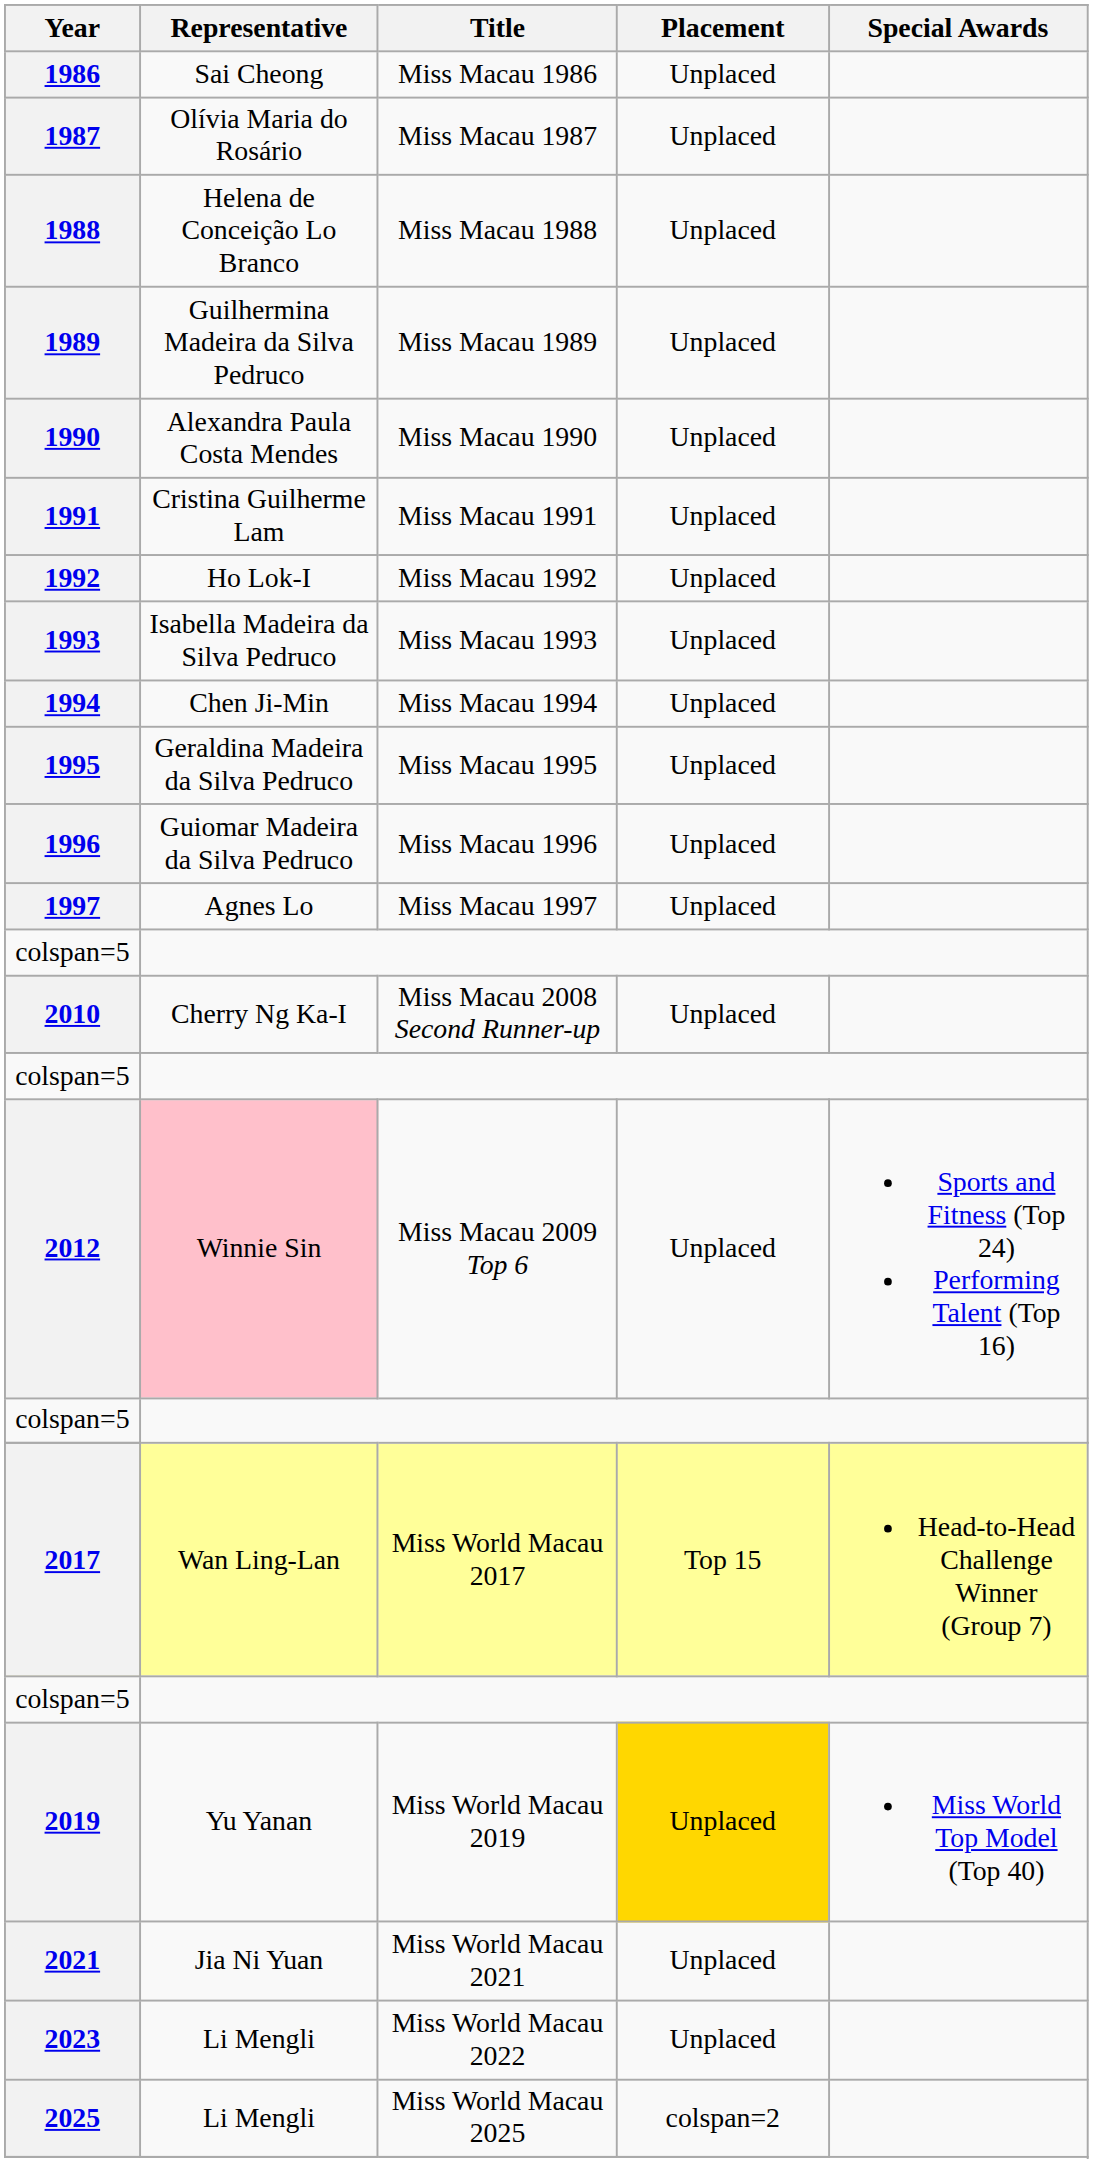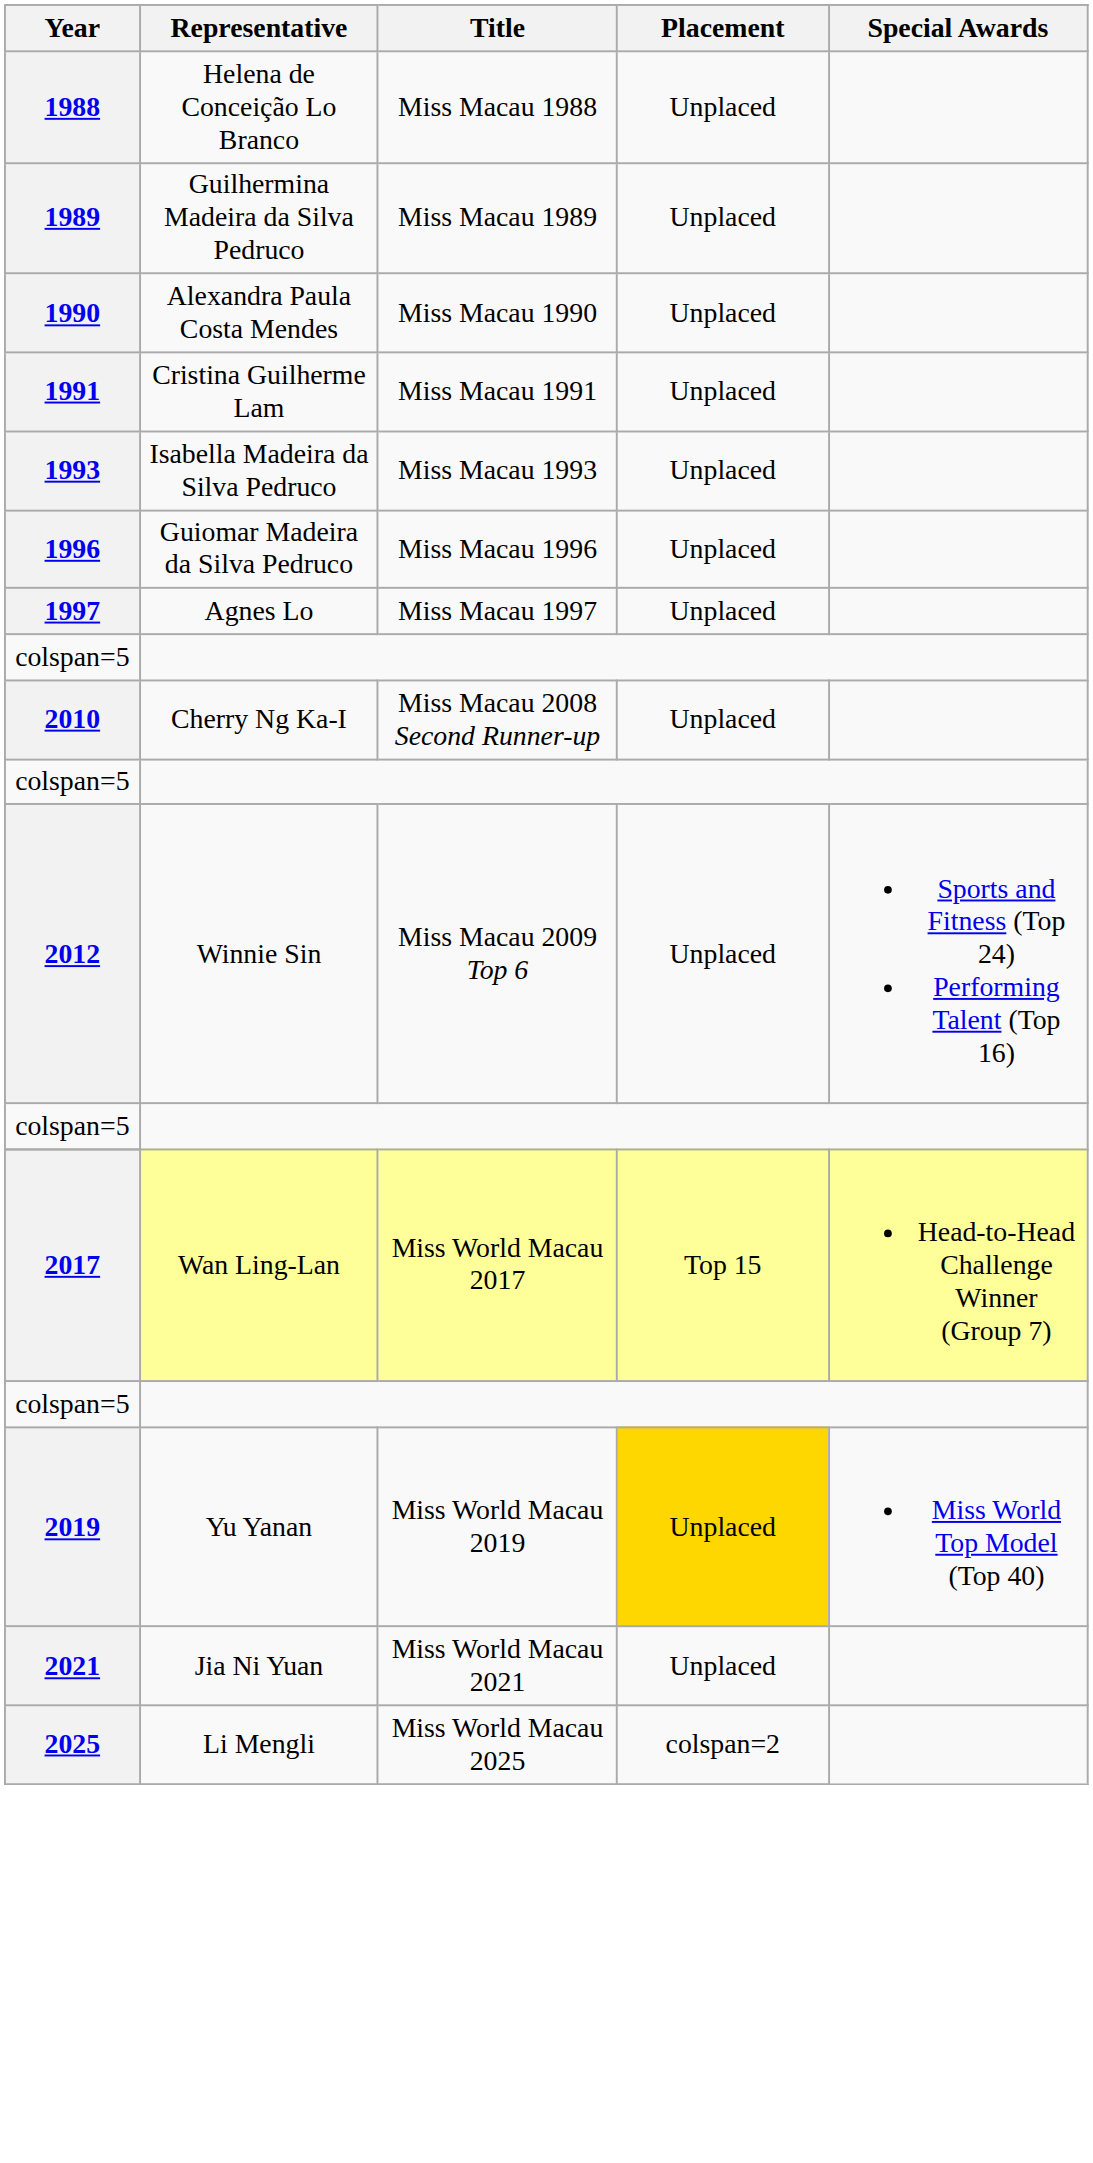- row: (72, 73)
- row: (72, 135)
- row: (72, 578)
- row: (72, 702)
- row: (72, 765)
(259, 1248) pink background -> (259, 953) no background
- row: (72, 2039)
